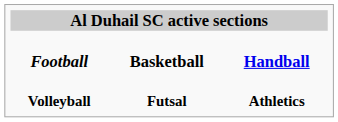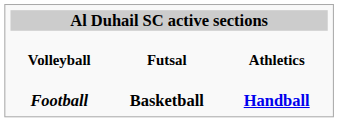rows swapped: (59, 61) <-> (59, 101)
